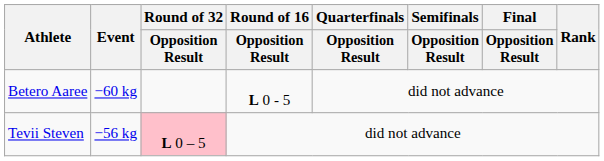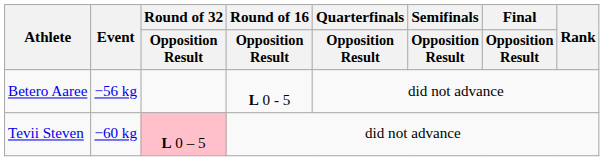(116, 91) −60 kg -> (116, 91) −56 kg
(116, 134) −56 kg -> (116, 134) −60 kg
